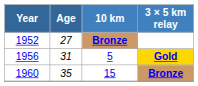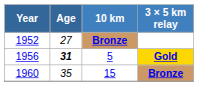(66, 57) normal -> (66, 57) bold
